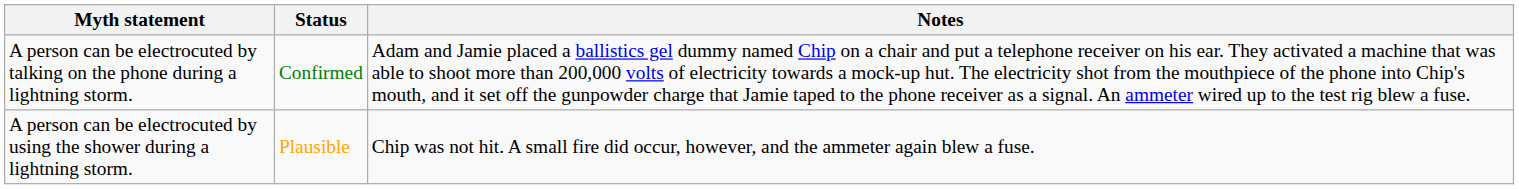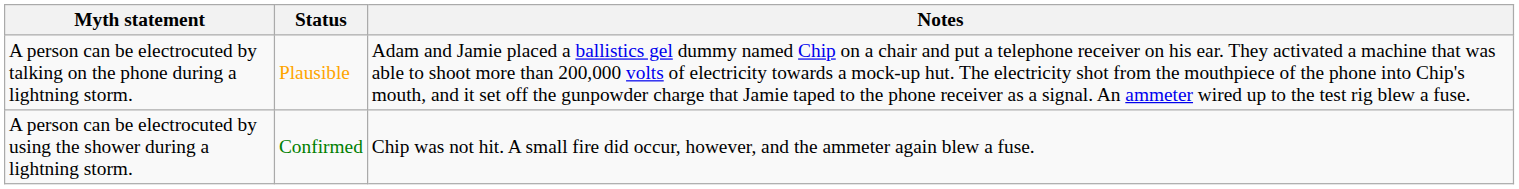(321, 72) Confirmed -> (314, 72) Plausible
(314, 146) Plausible -> (321, 146) Confirmed
